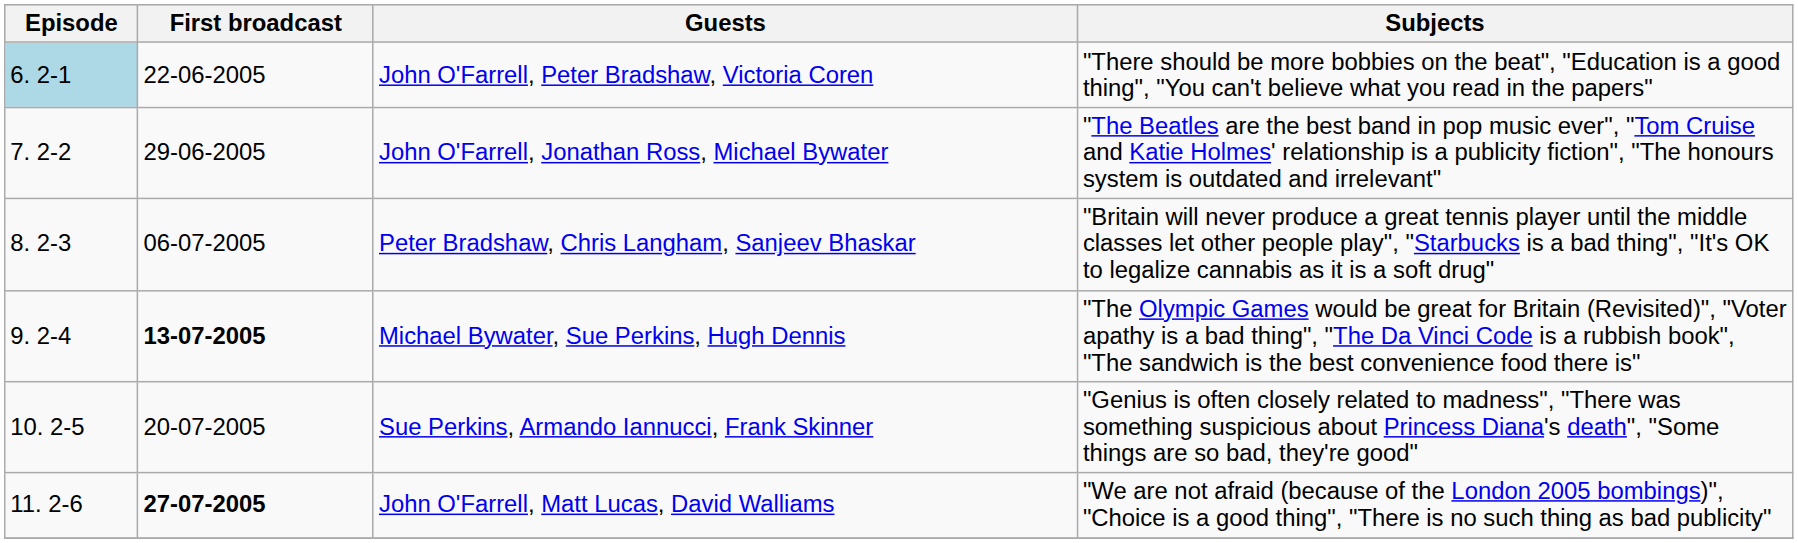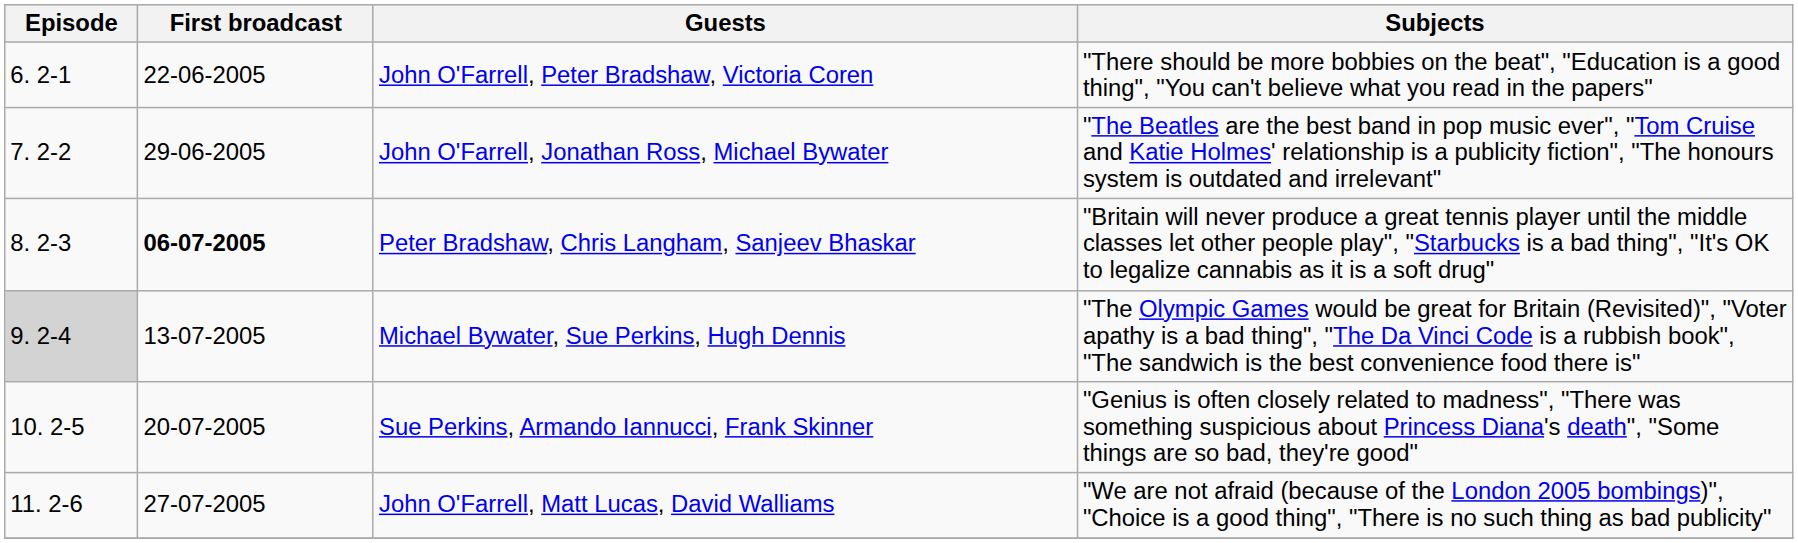(41, 74) lightblue background -> (41, 74) no background
(204, 244) normal -> (204, 244) bold
(41, 335) no background -> (41, 335) lightgrey background
(204, 335) bold -> (204, 335) normal
(204, 505) bold -> (204, 505) normal
